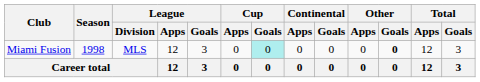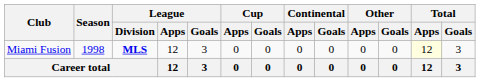(135, 49) normal -> (135, 49) bold
(268, 49) paleturquoise background -> (268, 49) no background
(395, 49) bold -> (395, 49) normal
(427, 49) no background -> (427, 49) lightyellow background
